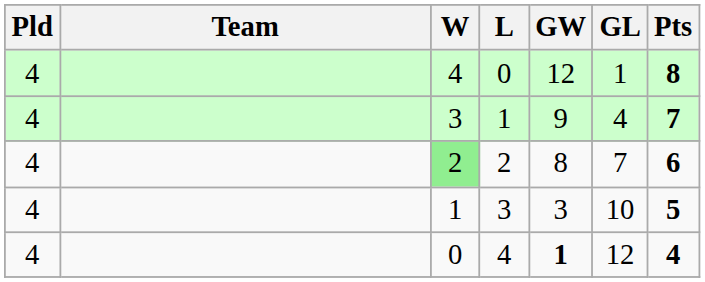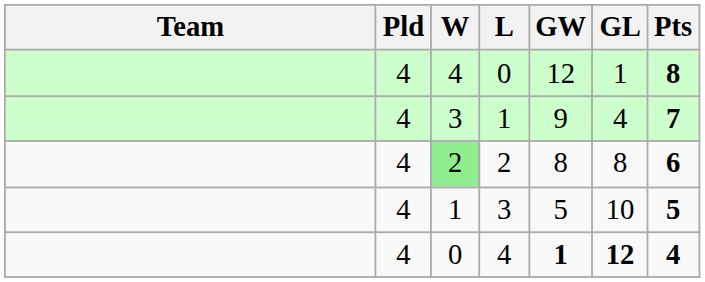columns swapped: (245, 27) <-> (32, 27)
(620, 163) 7 -> (620, 163) 8
(561, 208) 3 -> (561, 208) 5
(620, 254) normal -> (620, 254) bold
